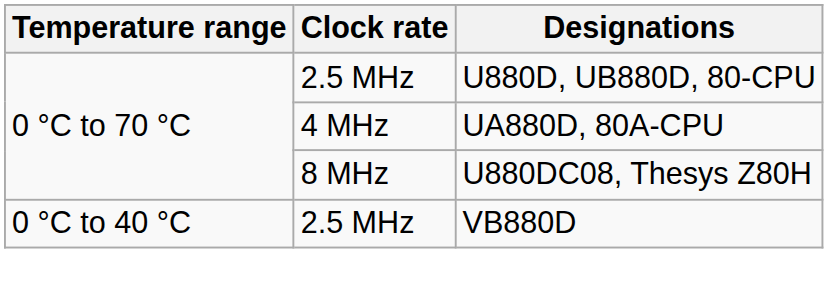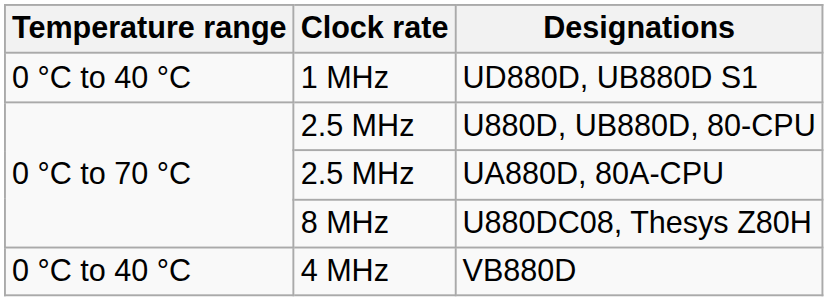+ row: (610, 77)
(345, 125) 4 MHz -> (358, 174) 2.5 MHz
(358, 222) 2.5 MHz -> (345, 271) 4 MHz
